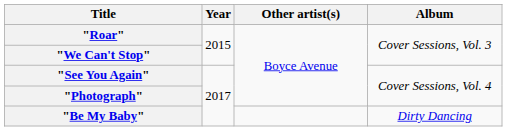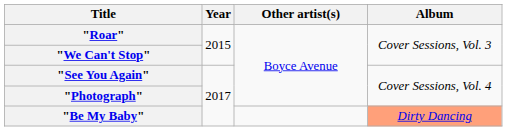(435, 116) no background -> (435, 116) lightsalmon background
